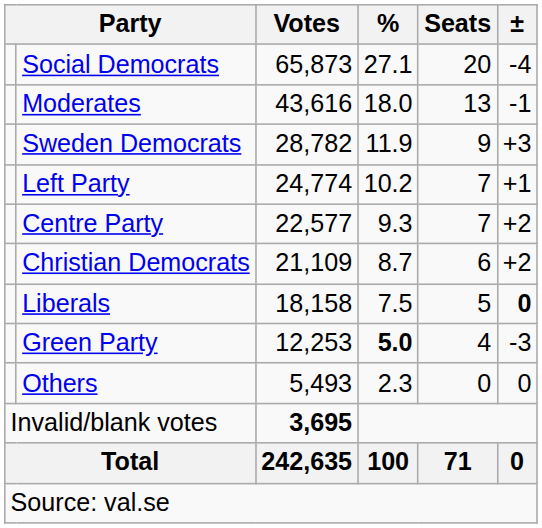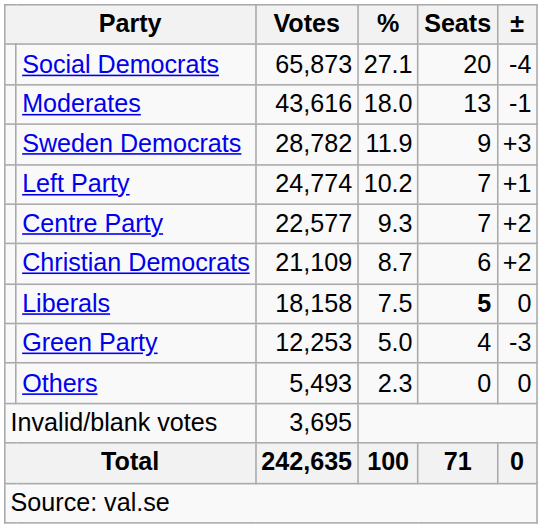(484, 303) normal -> (484, 303) bold
(524, 303) bold -> (524, 303) normal
(395, 343) bold -> (395, 343) normal
(321, 422) bold -> (321, 422) normal
